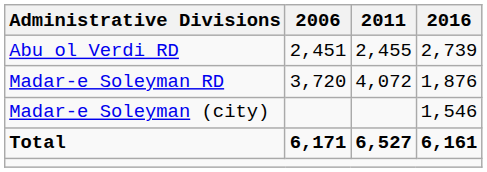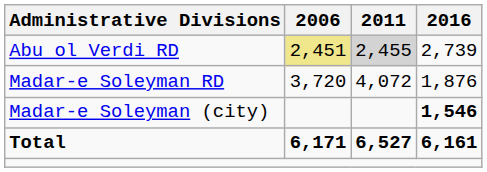(318, 51) no background -> (318, 51) khaki background
(384, 51) no background -> (384, 51) lightgrey background
(449, 112) normal -> (449, 112) bold
